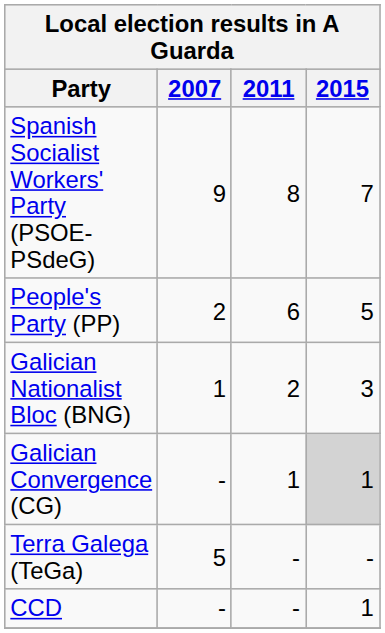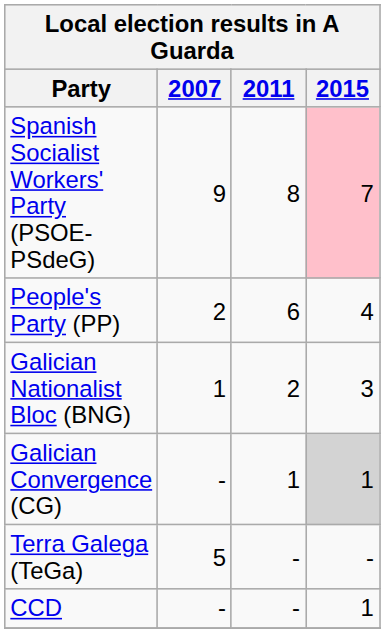(367, 193) no background -> (367, 193) pink background
(367, 311) 5 -> (367, 311) 4
